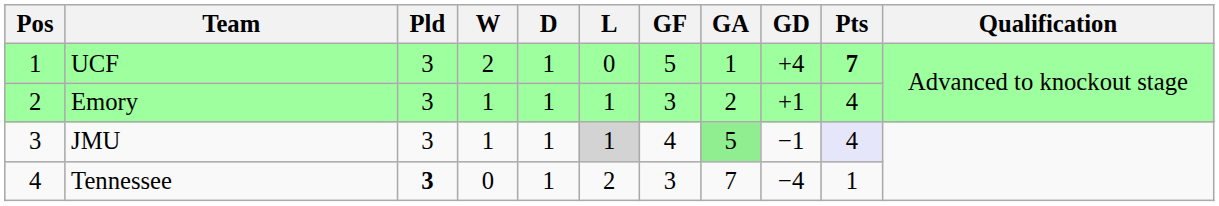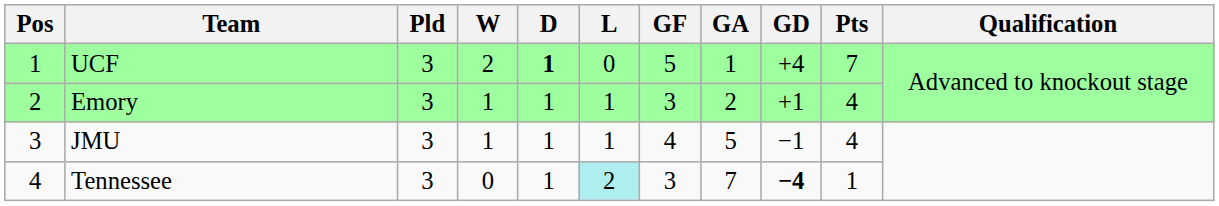(549, 63) normal -> (549, 63) bold
(852, 63) bold -> (852, 63) normal
(609, 141) lightgrey background -> (609, 141) no background
(731, 141) lightgreen background -> (731, 141) no background
(852, 141) lavender background -> (852, 141) no background
(427, 180) bold -> (427, 180) normal
(609, 180) no background -> (609, 180) paleturquoise background
(791, 180) normal -> (791, 180) bold
